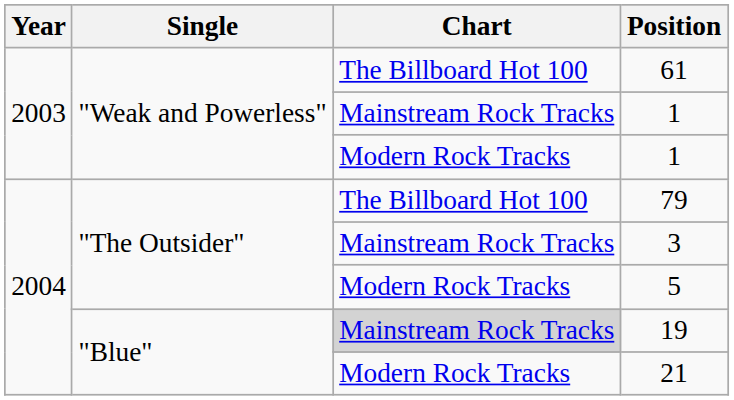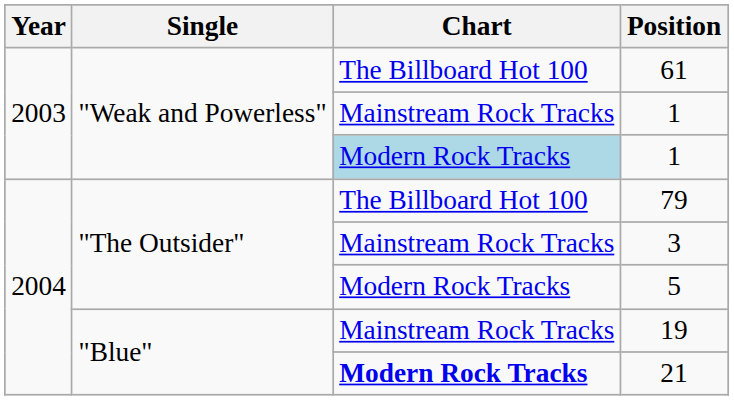(455, 156) no background -> (455, 156) lightblue background
(477, 329) lightgrey background -> (477, 329) no background
(455, 373) normal -> (463, 373) bold
